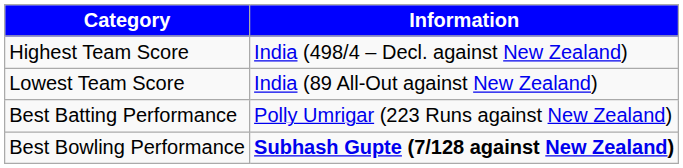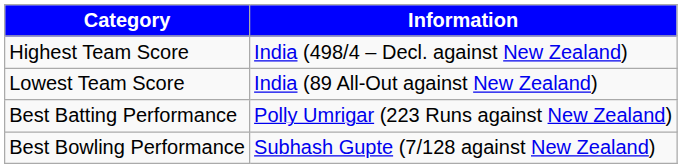(464, 147) bold -> (455, 147) normal
